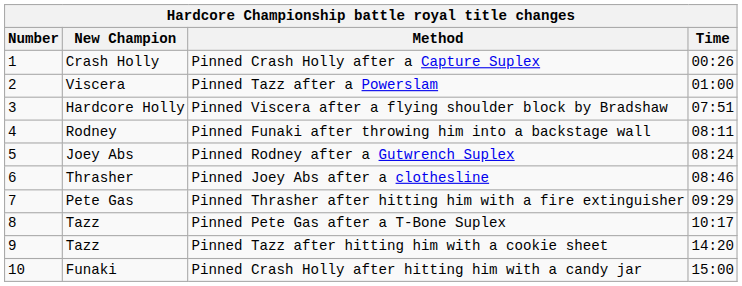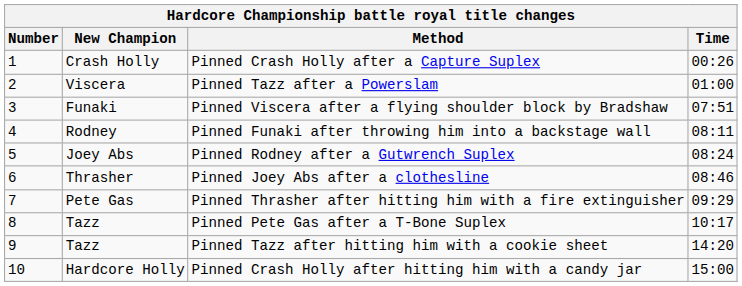(125, 108) Hardcore Holly -> (91, 108) Funaki
(91, 270) Funaki -> (125, 270) Hardcore Holly
